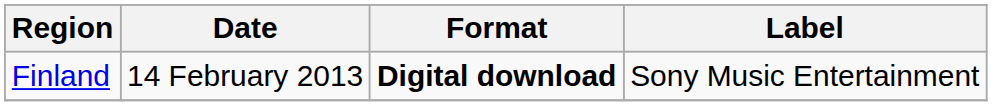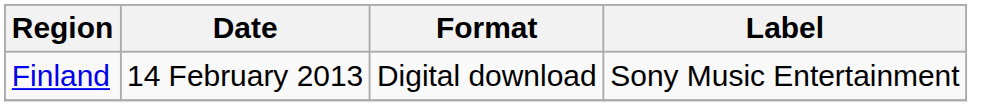(497, 75) bold -> (487, 75) normal
